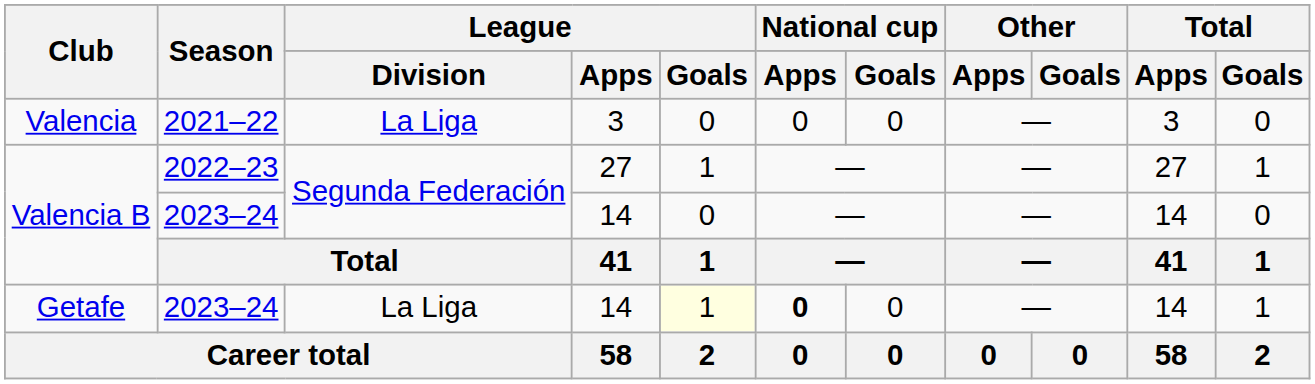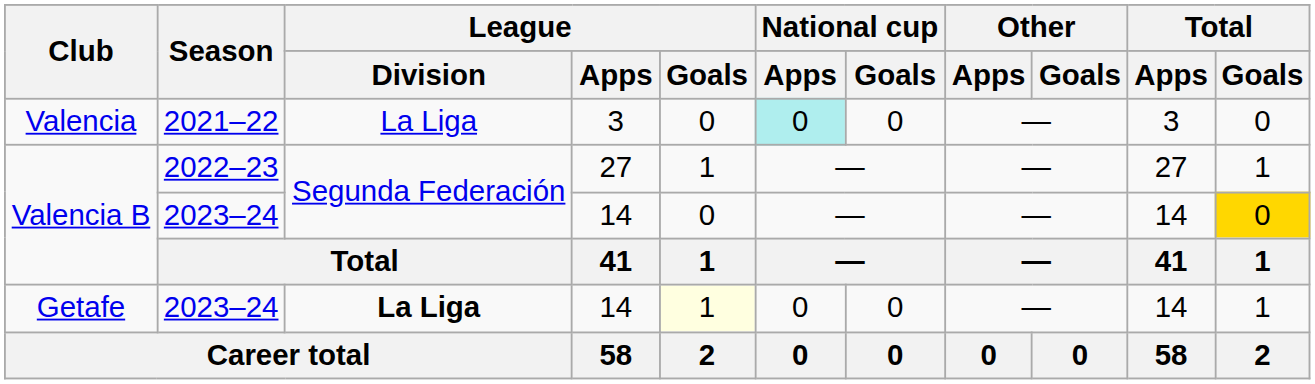(800, 121) no background -> (800, 121) paleturquoise background
(1262, 214) no background -> (1262, 214) gold background
(429, 307) normal -> (429, 307) bold
(800, 307) bold -> (800, 307) normal
